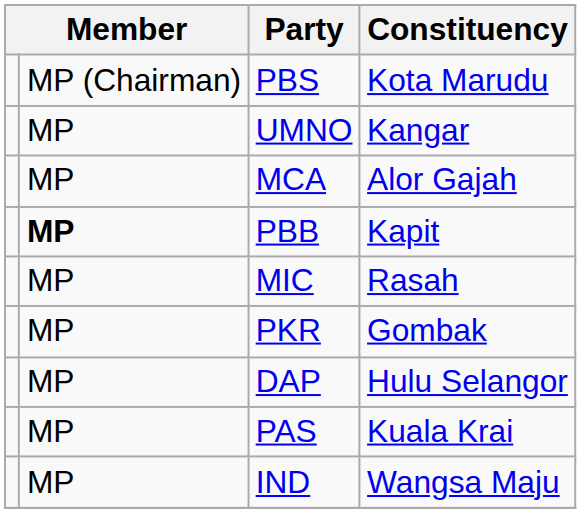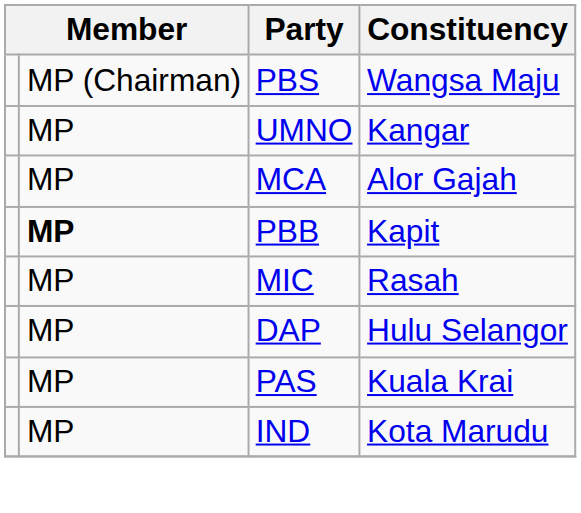(458, 79) Kota Marudu -> (463, 79) Wangsa Maju
- row: (288, 331)
(463, 481) Wangsa Maju -> (458, 431) Kota Marudu
